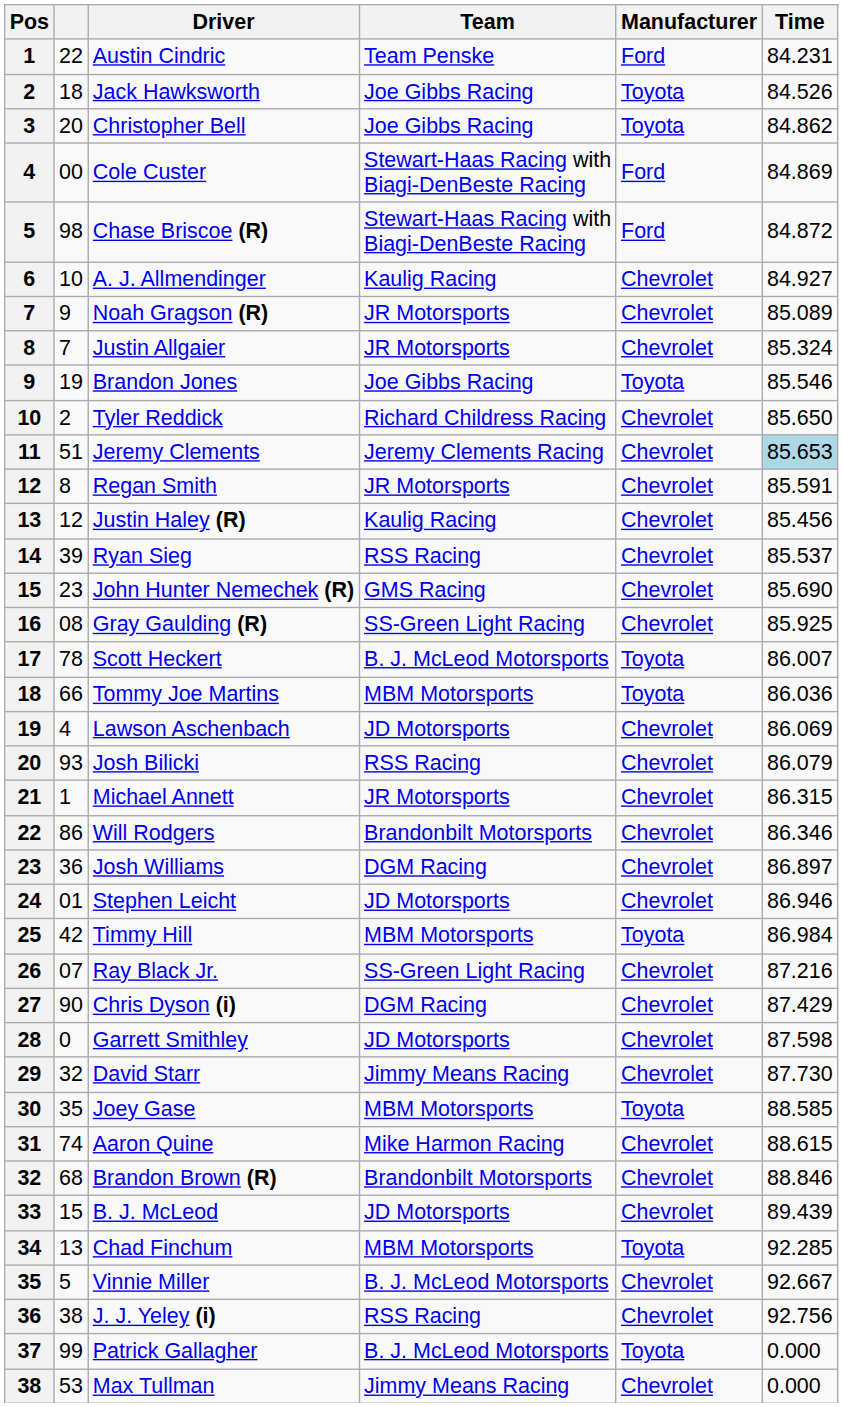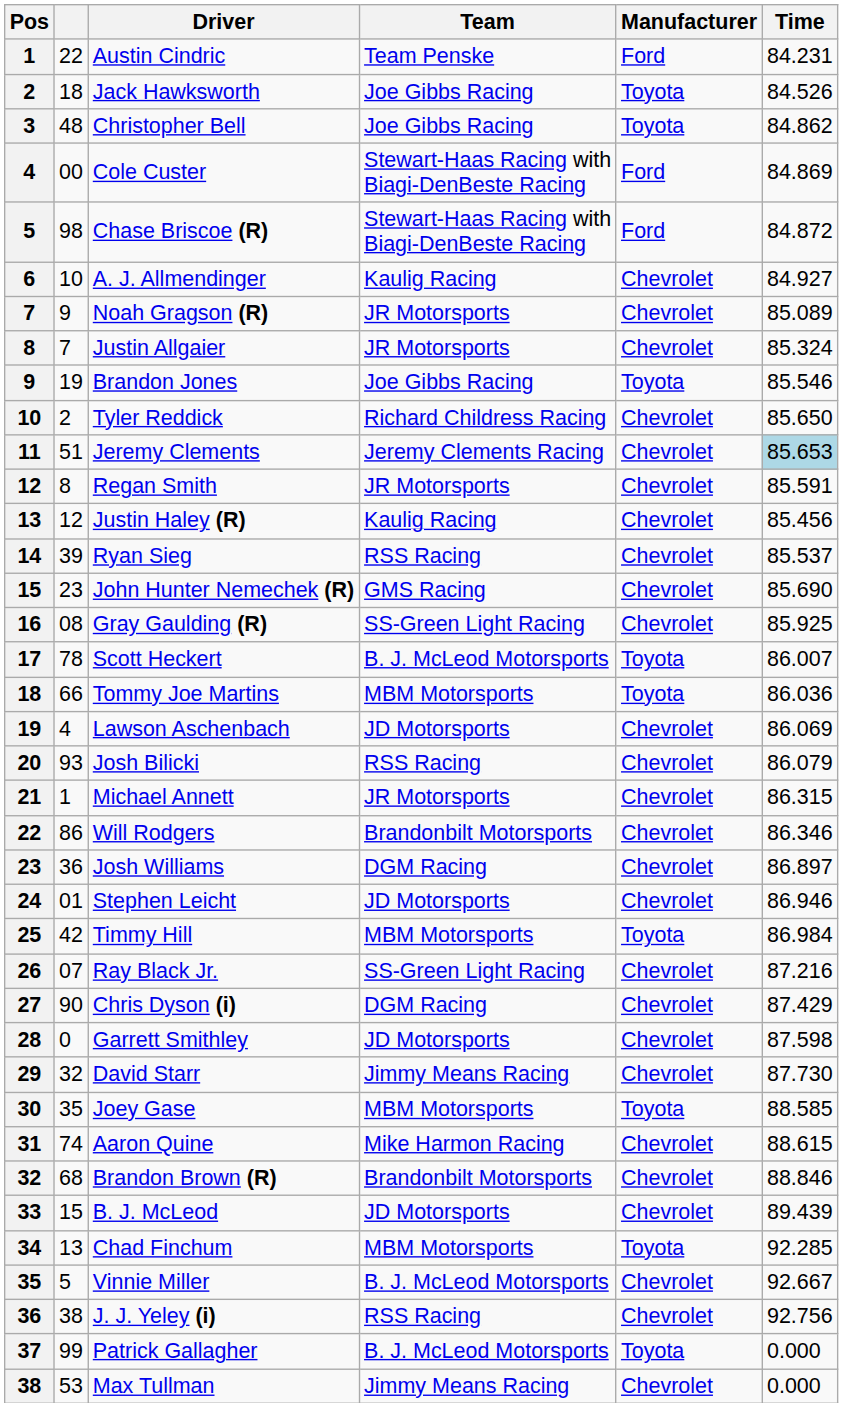(71, 125) 20 -> (71, 125) 48
